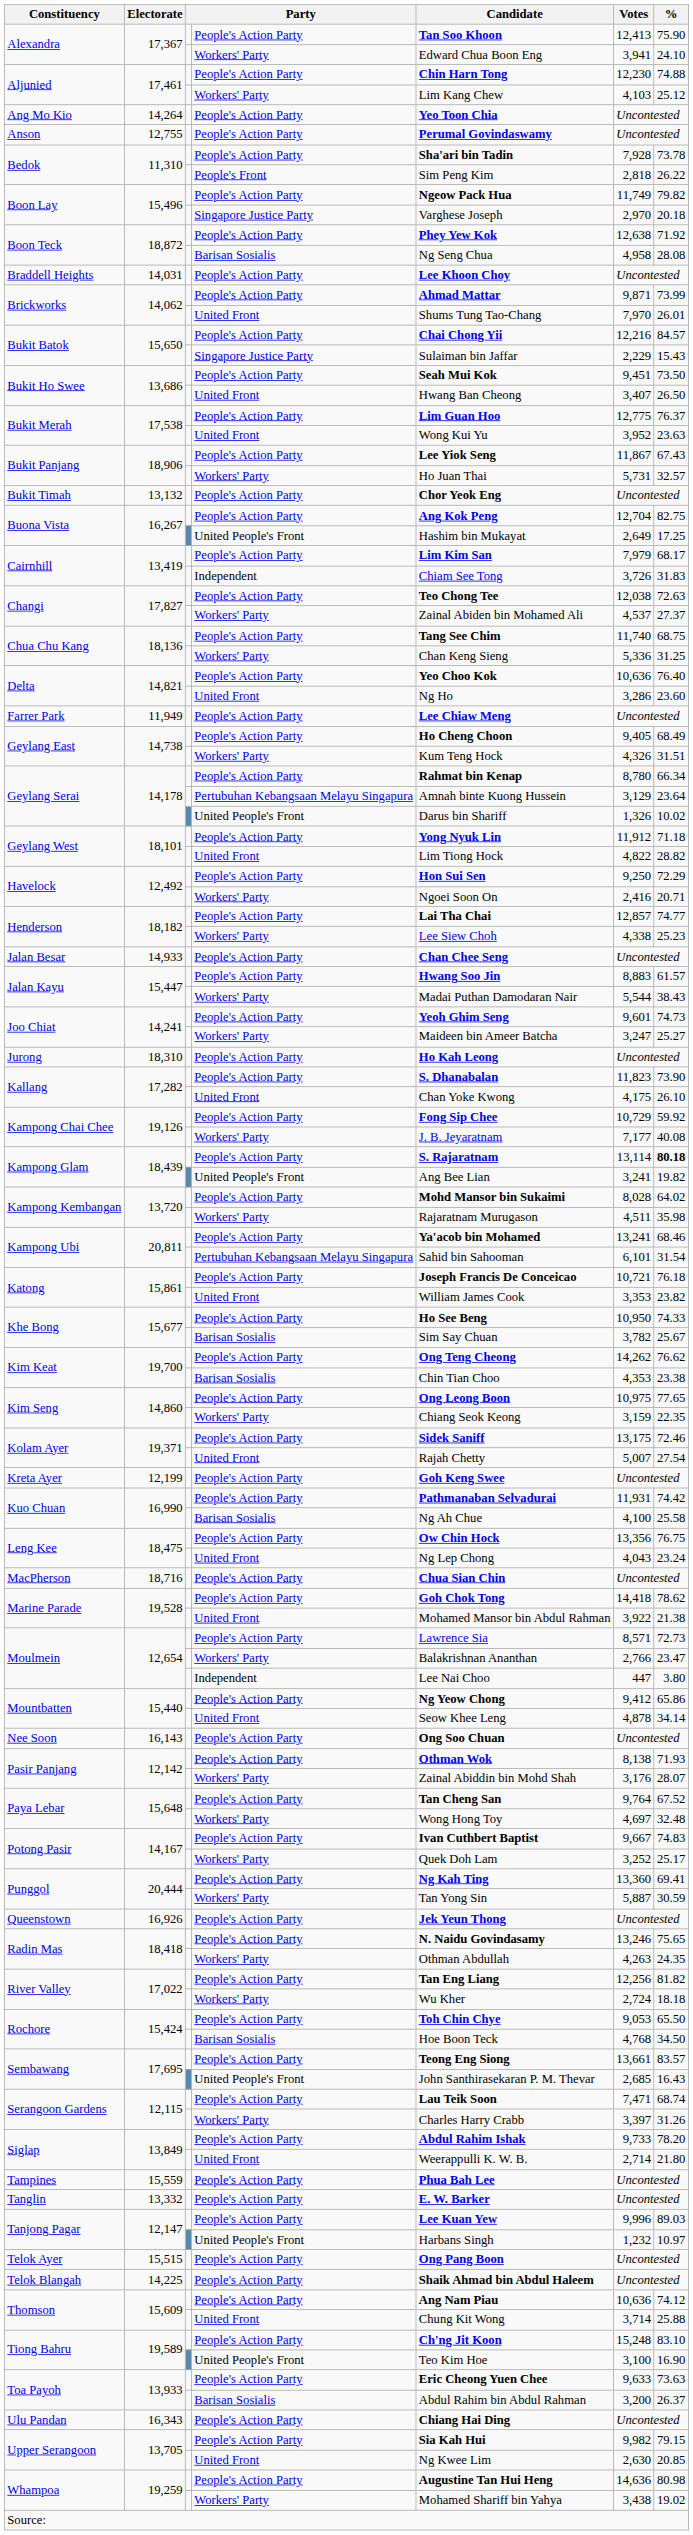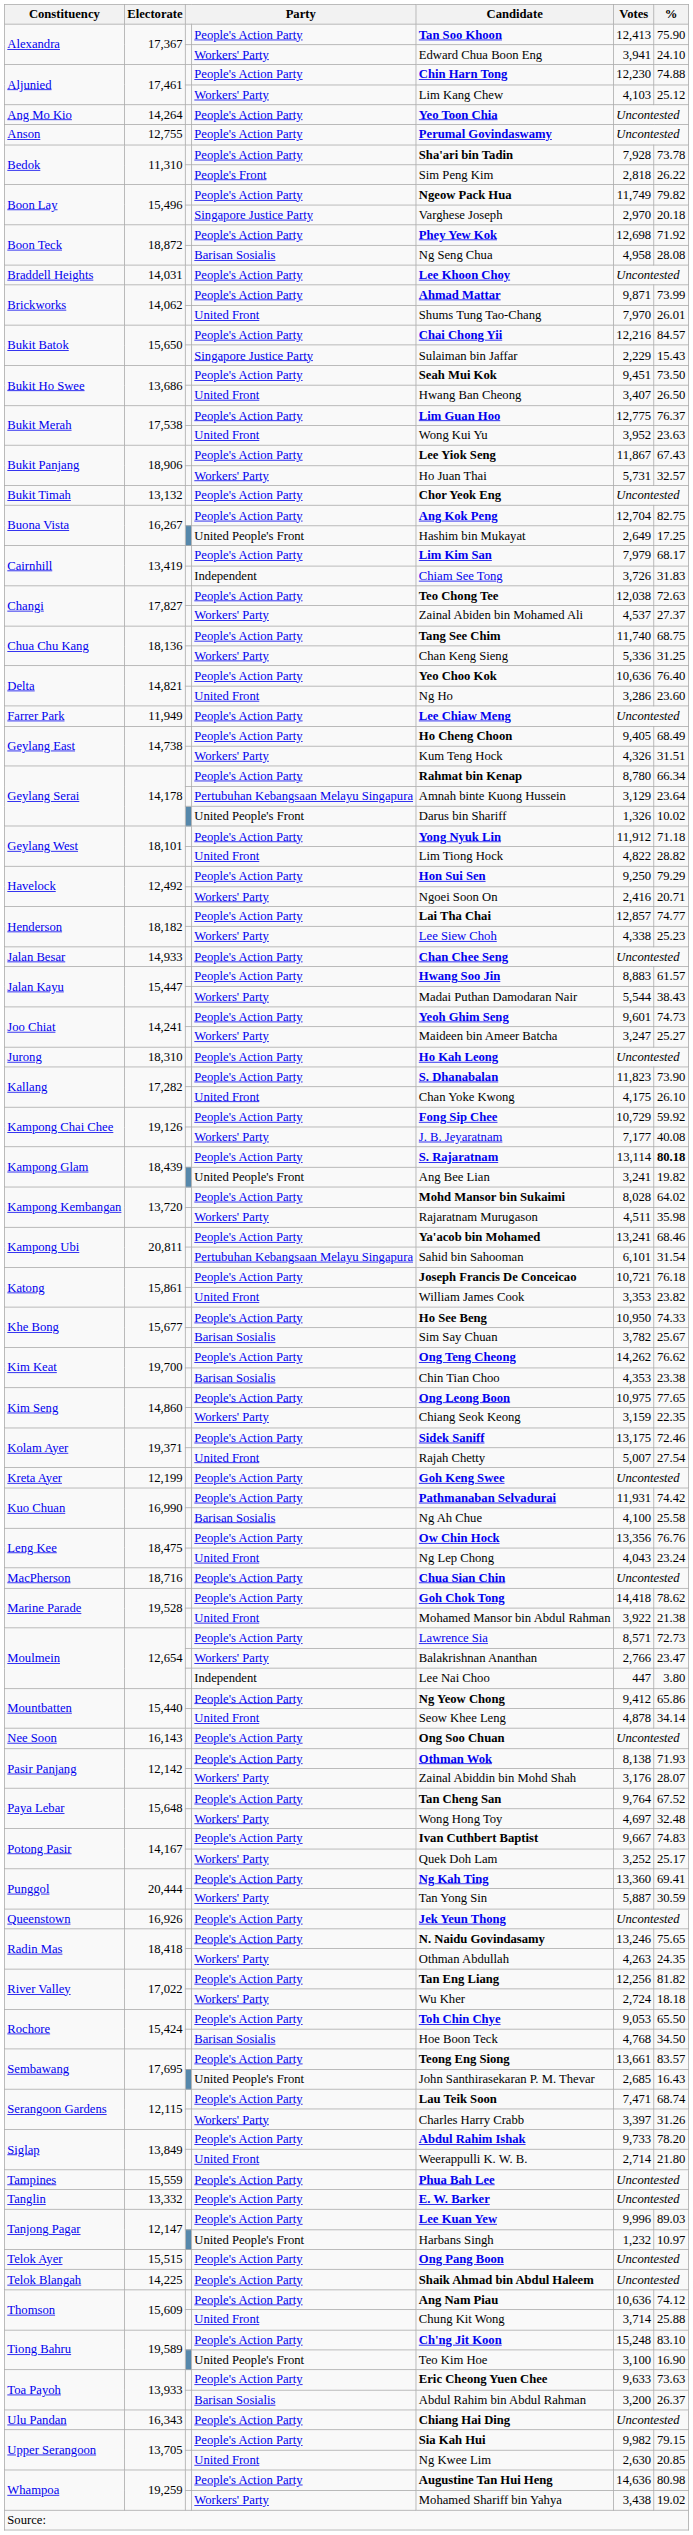(634, 235) 12,638 -> (634, 235) 12,698
(671, 876) 72.29 -> (671, 876) 79.29
(671, 1538) 76.75 -> (671, 1538) 76.76
